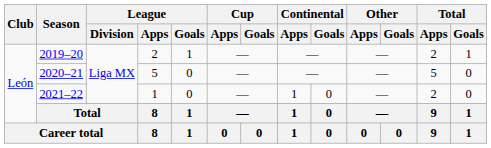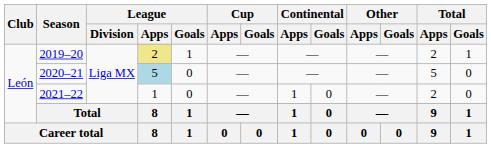(155, 53) no background -> (155, 53) khaki background
(155, 73) no background -> (155, 73) lightblue background
